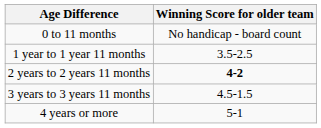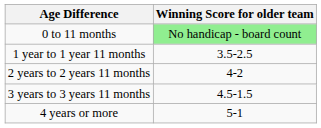(235, 34) no background -> (235, 34) lightgreen background
(235, 73) bold -> (235, 73) normal
